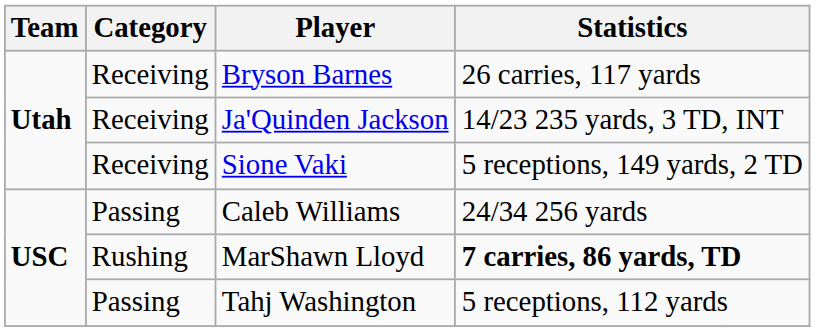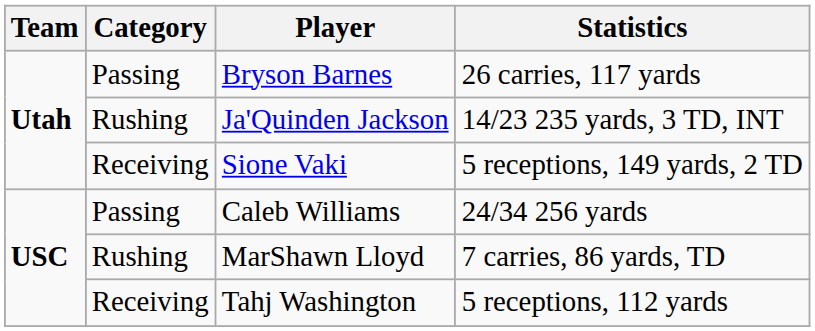(150, 73) Receiving -> (136, 73) Passing
(150, 119) Receiving -> (140, 119) Rushing
(602, 256) bold -> (594, 256) normal
(136, 302) Passing -> (150, 302) Receiving
